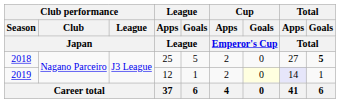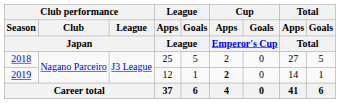(321, 59) bold -> (321, 59) normal
(226, 75) normal -> (226, 75) bold
(262, 75) lightyellow background -> (262, 75) no background
(293, 75) lavender background -> (293, 75) no background
